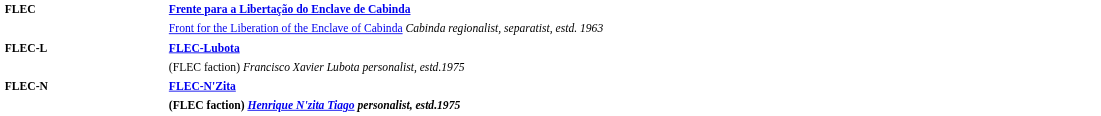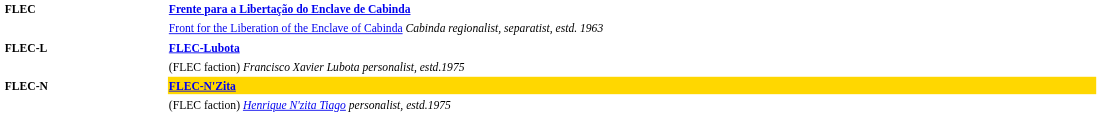(202, 86) no background -> (202, 86) gold background
(315, 104) bold -> (310, 105) normal
